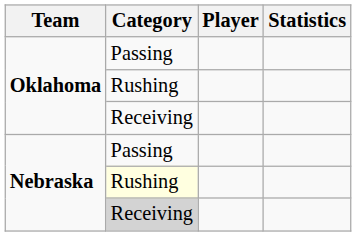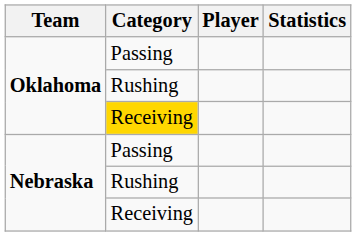(152, 117) no background -> (152, 117) gold background
(144, 182) lightyellow background -> (144, 182) no background
(152, 214) lightgrey background -> (152, 214) no background
